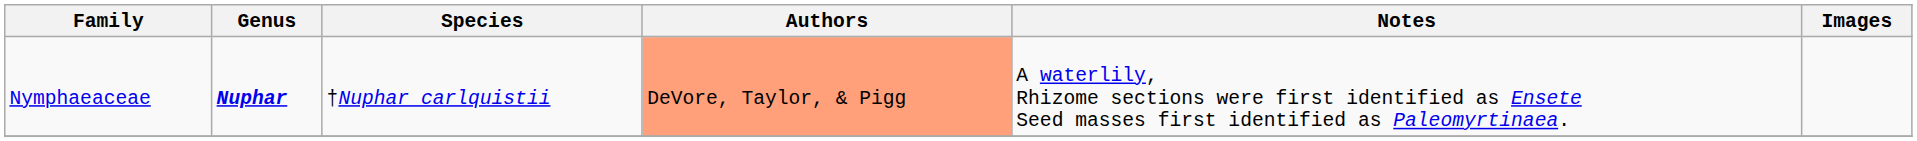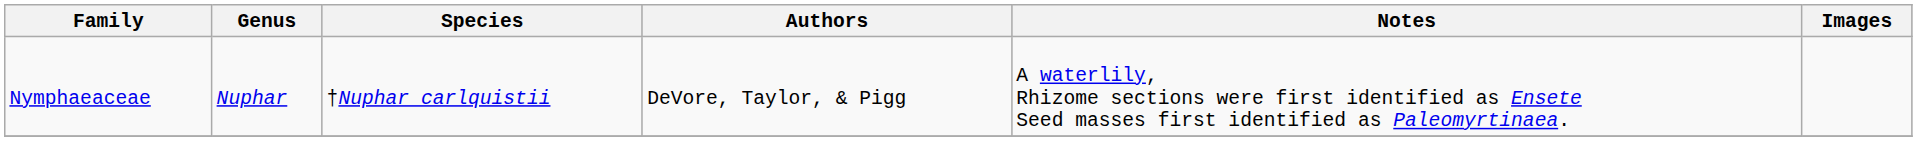(252, 98) bold -> (252, 98) normal
(777, 98) lightsalmon background -> (777, 98) no background
